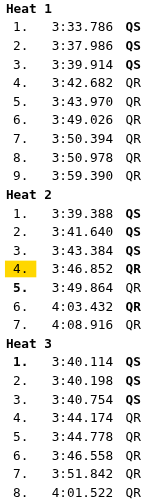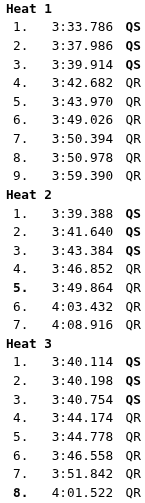(21, 269) gold background -> (21, 269) no background
(133, 269) bold -> (133, 269) normal
(133, 306) bold -> (133, 306) normal
(21, 362) bold -> (21, 362) normal
(21, 492) normal -> (21, 492) bold
